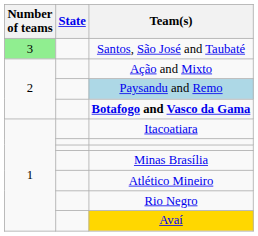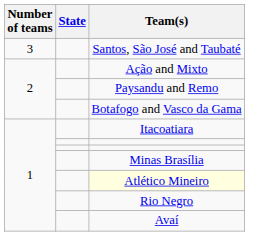(30, 48) lightgreen background -> (30, 48) no background
(171, 88) lightblue background -> (167, 88) no background
(171, 108) bold -> (167, 108) normal
(171, 180) no background -> (167, 180) lightyellow background
(171, 220) gold background -> (167, 220) no background
